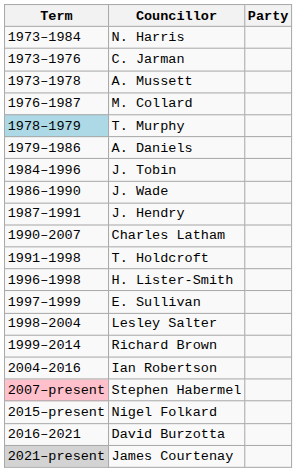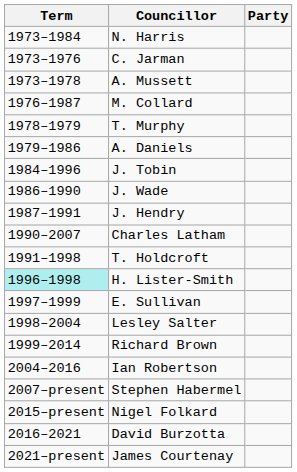(44, 126) lightblue background -> (44, 126) no background
(44, 280) no background -> (44, 280) paleturquoise background
(56, 390) pink background -> (56, 390) no background
(56, 456) lightgrey background -> (56, 456) no background
